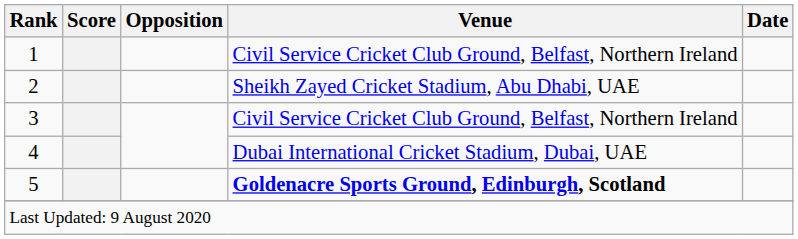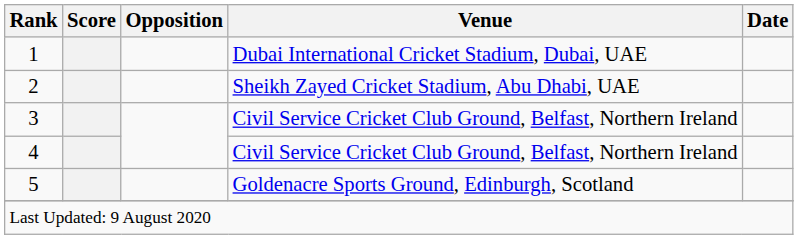(485, 53) Civil Service Cricket Club Ground, Belfast, Northern Ireland -> (440, 53) Dubai International Cricket Stadium, Dubai, UAE
(440, 151) Dubai International Cricket Stadium, Dubai, UAE -> (485, 151) Civil Service Cricket Club Ground, Belfast, Northern Ireland
(449, 184) bold -> (433, 184) normal
